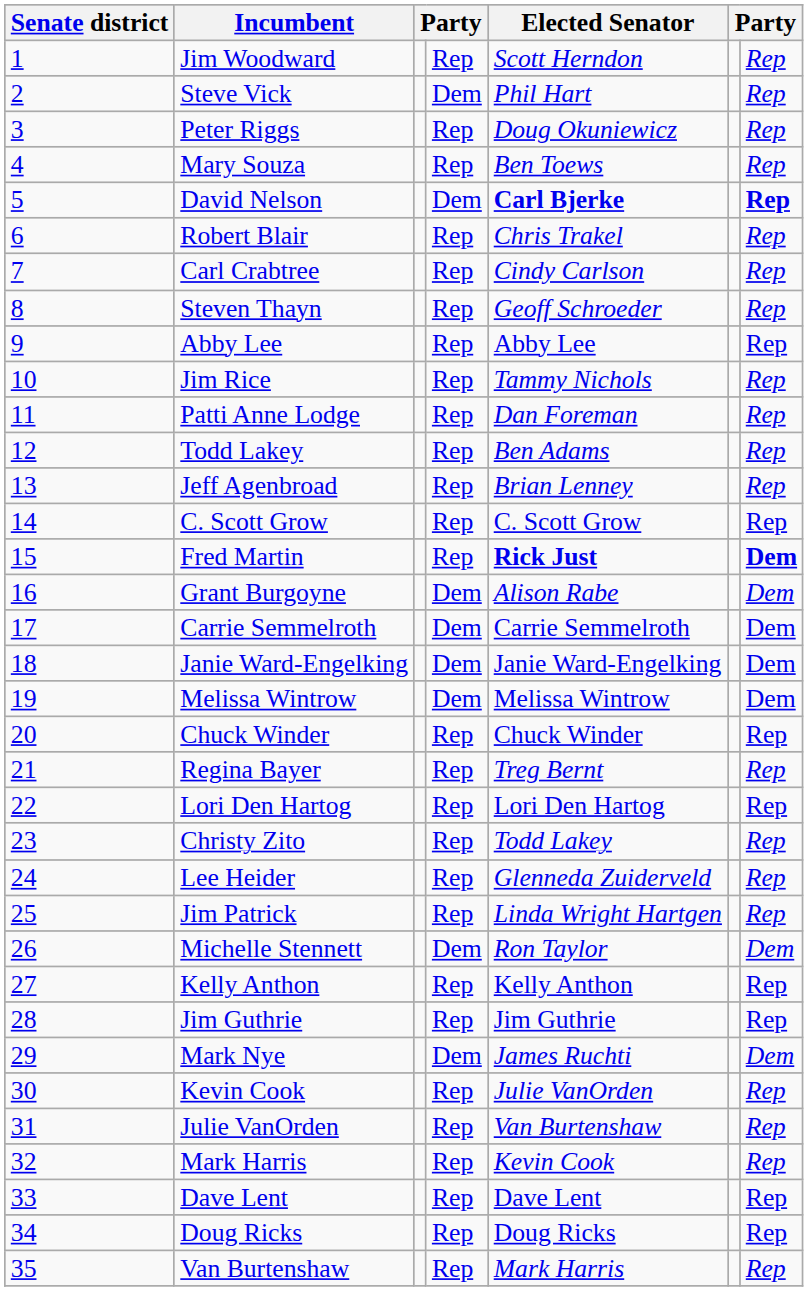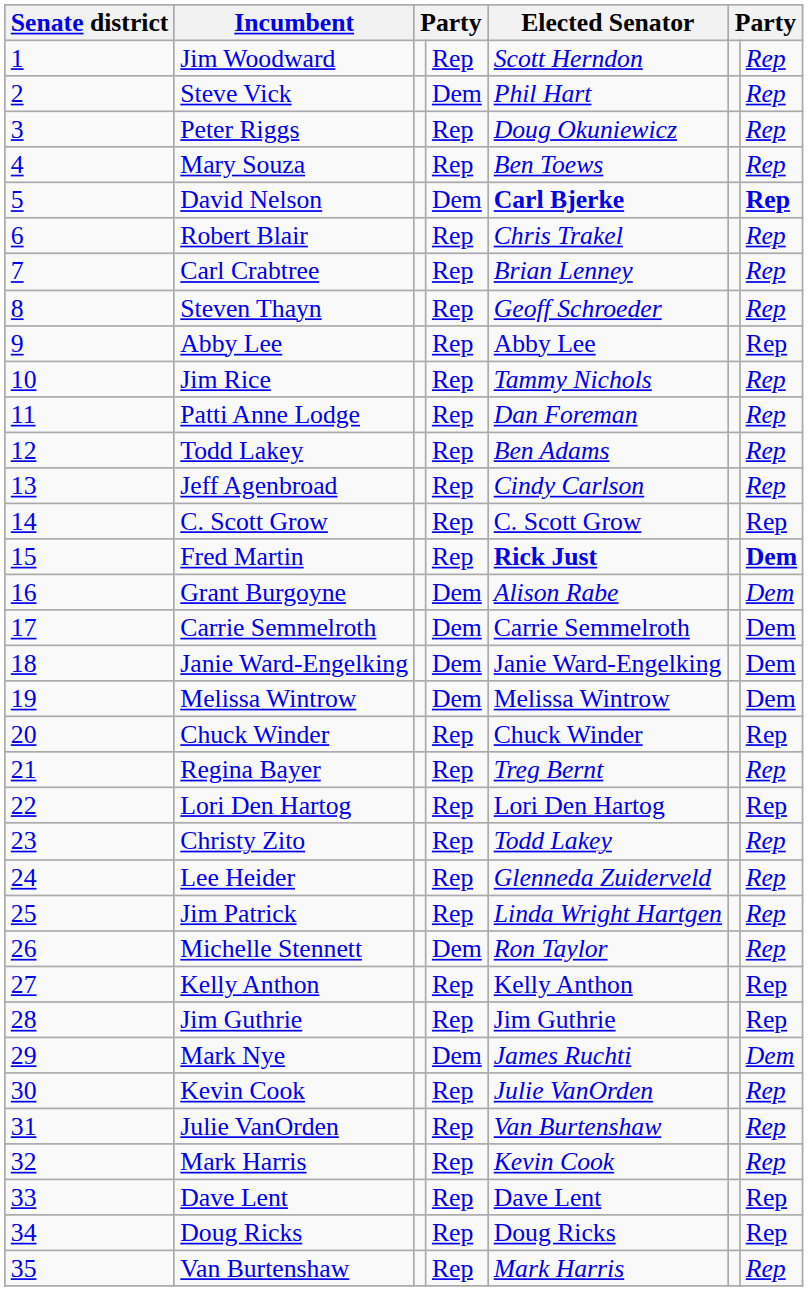(569, 271) Cindy Carlson -> (563, 271) Brian Lenney
(563, 485) Brian Lenney -> (569, 485) Cindy Carlson
(770, 947) Dem -> (766, 947) Rep
